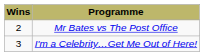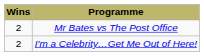(18, 43) 3 -> (18, 43) 2
